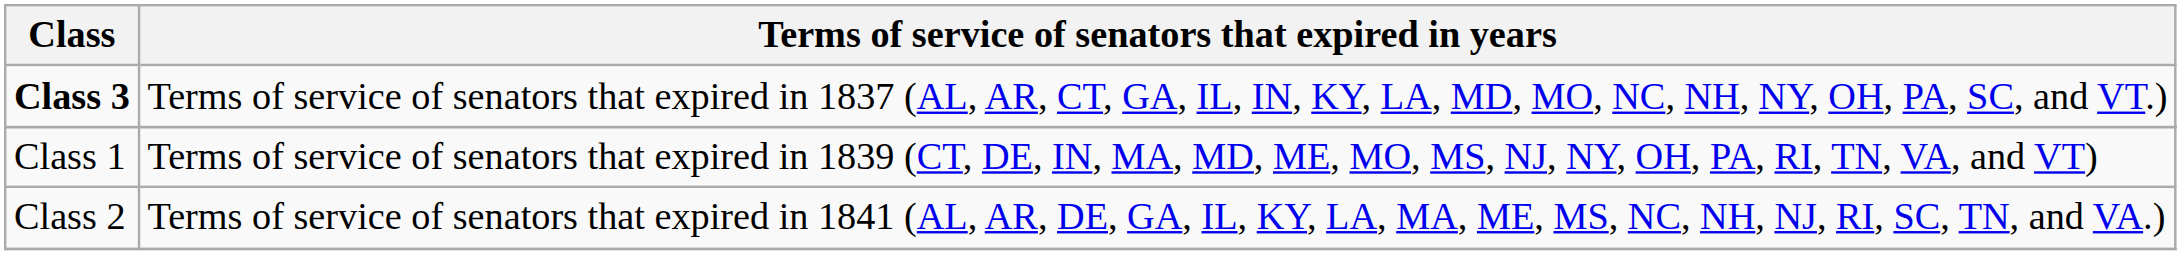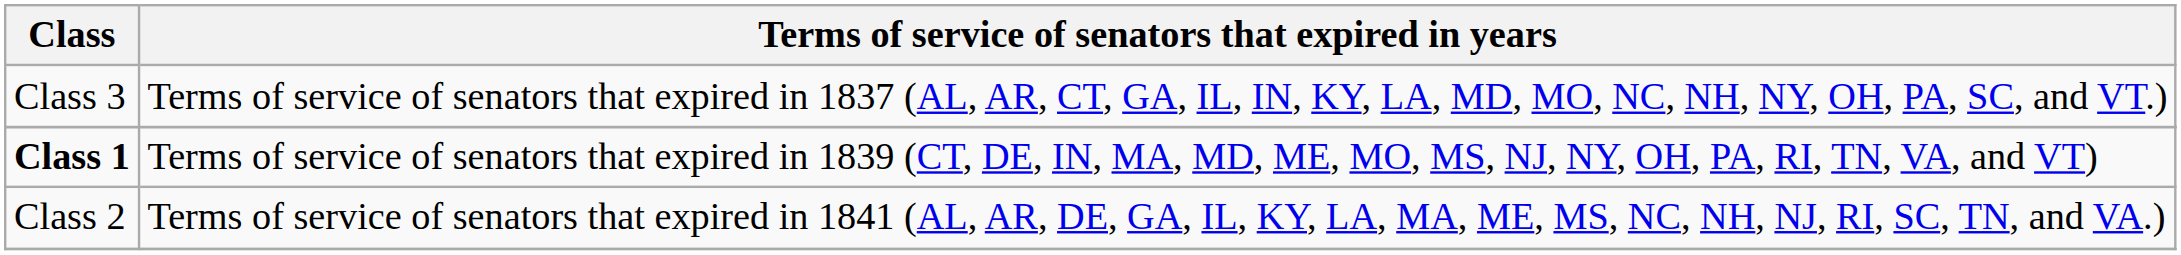(72, 95) bold -> (70, 95) normal
(70, 156) normal -> (72, 156) bold
